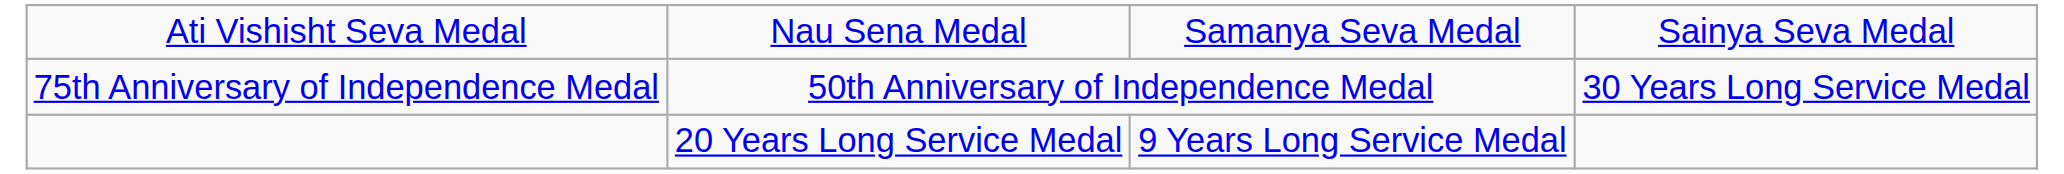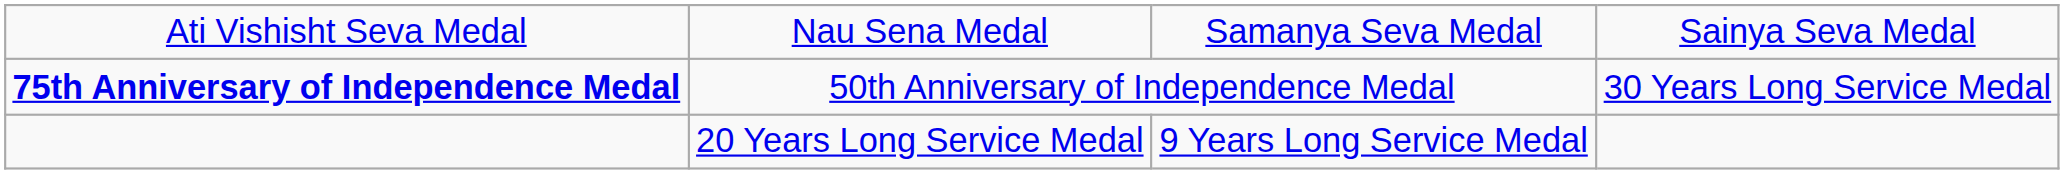(346, 86) normal -> (346, 86) bold
